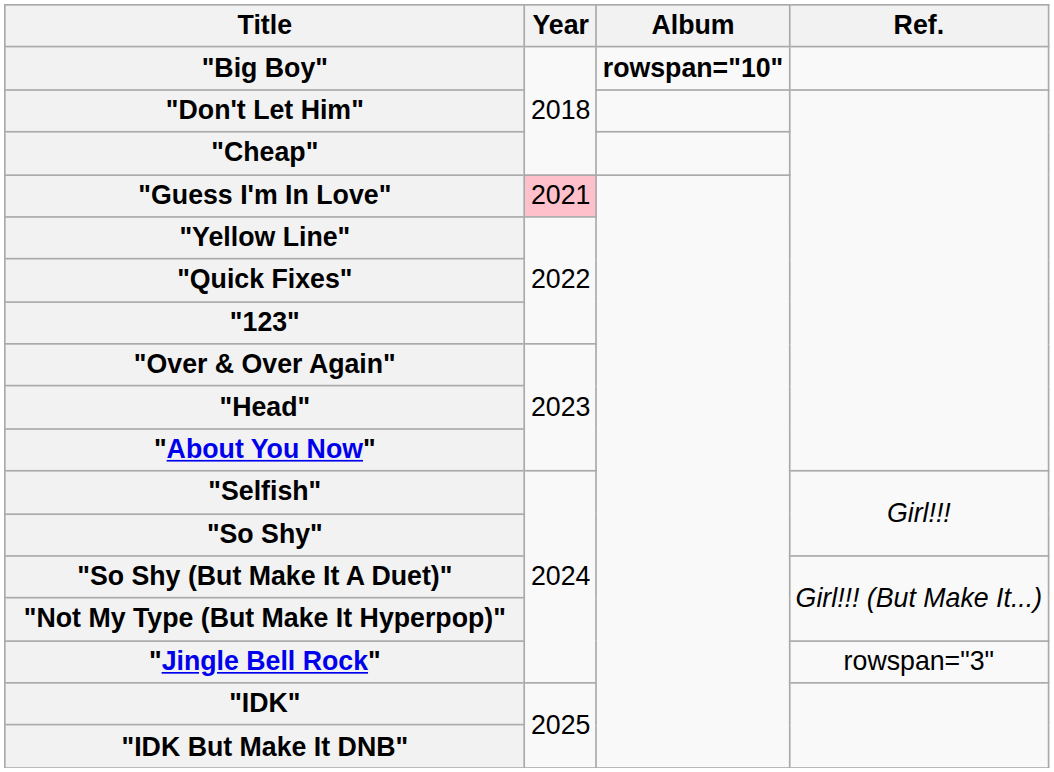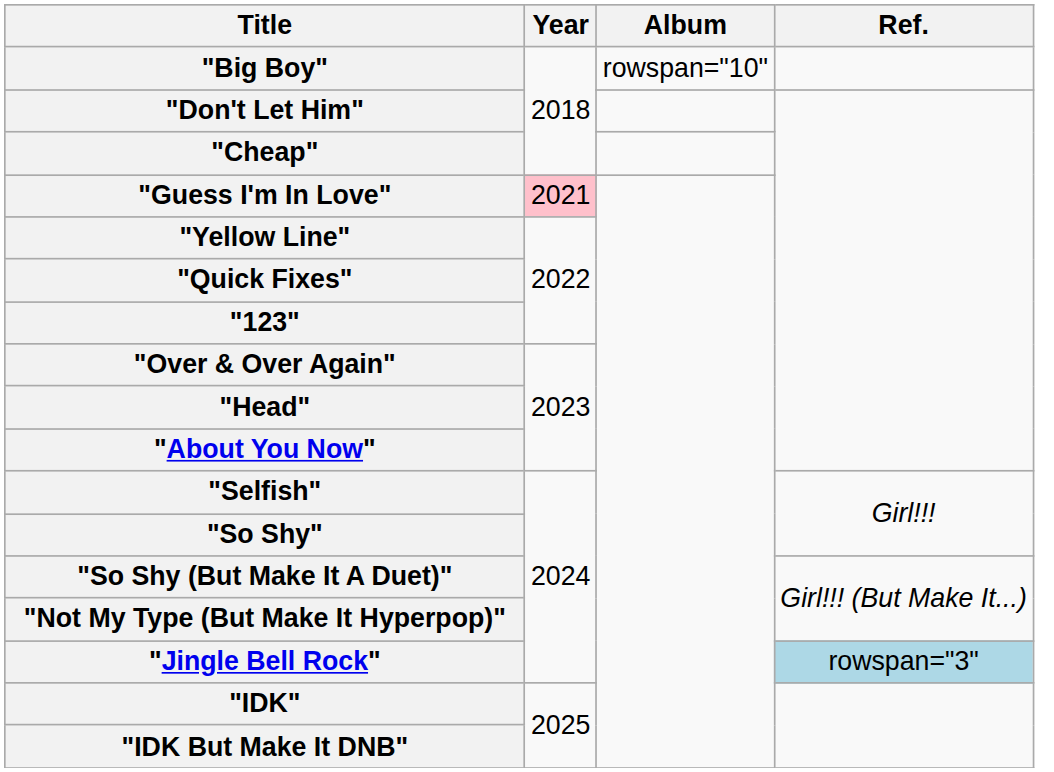(693, 68) bold -> (685, 68) normal
(919, 661) no background -> (904, 661) lightblue background
